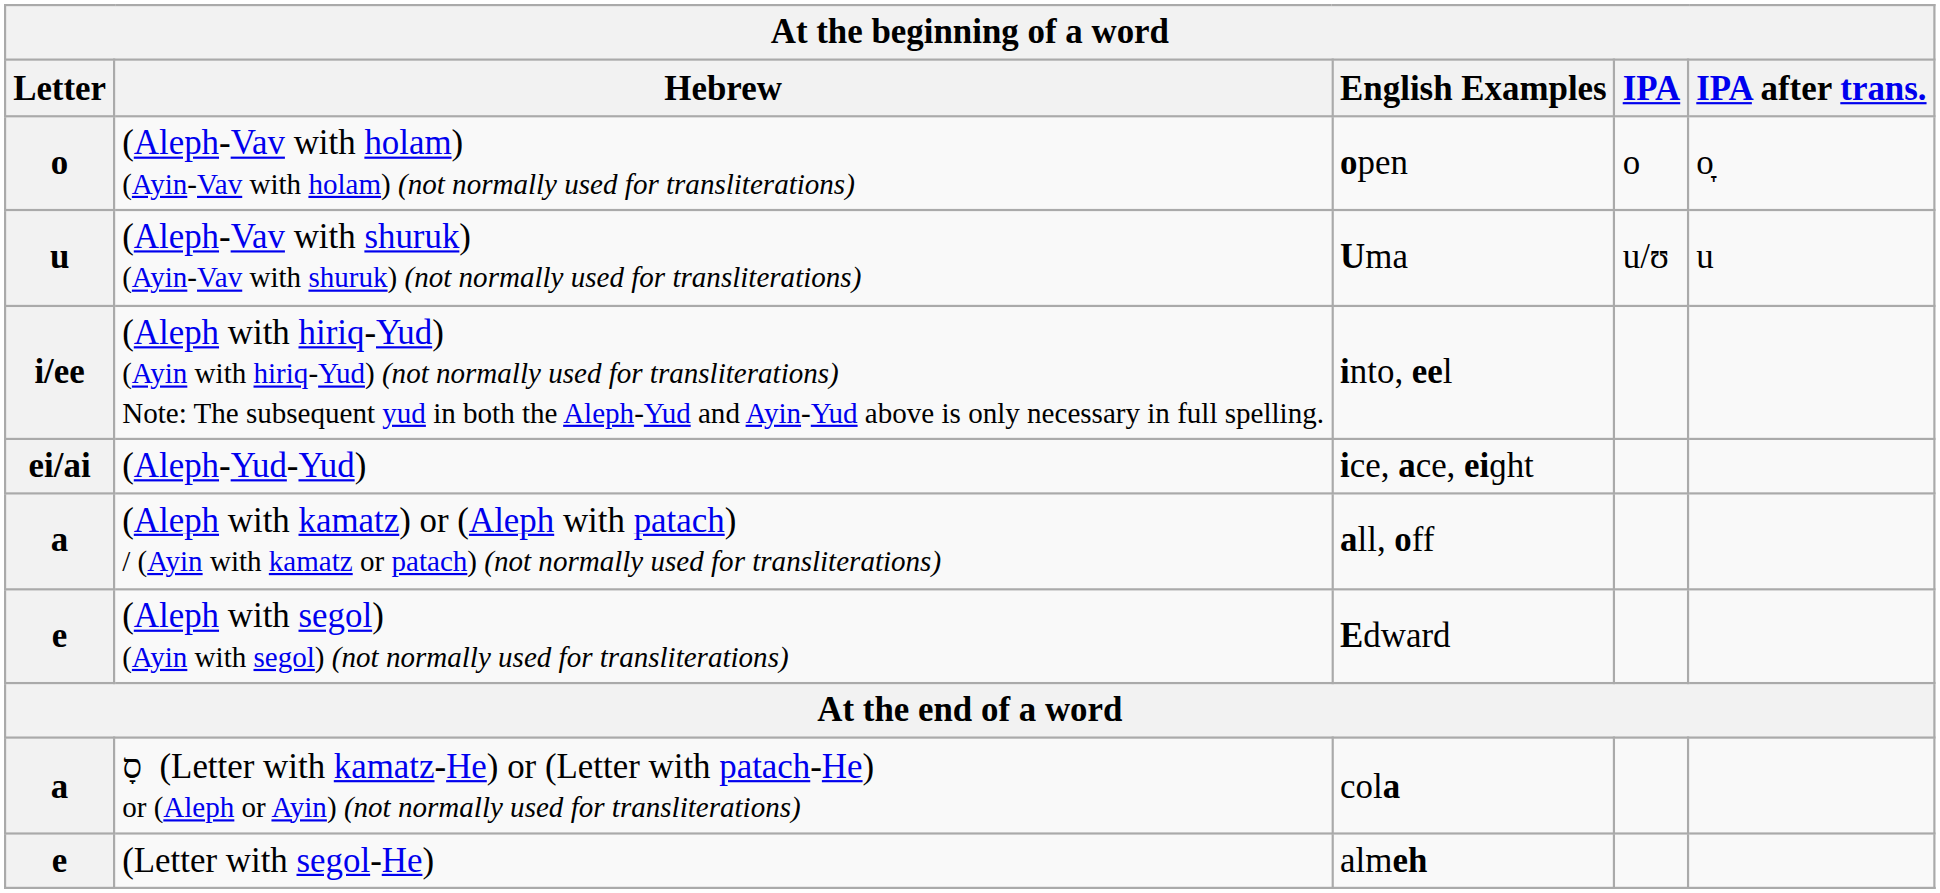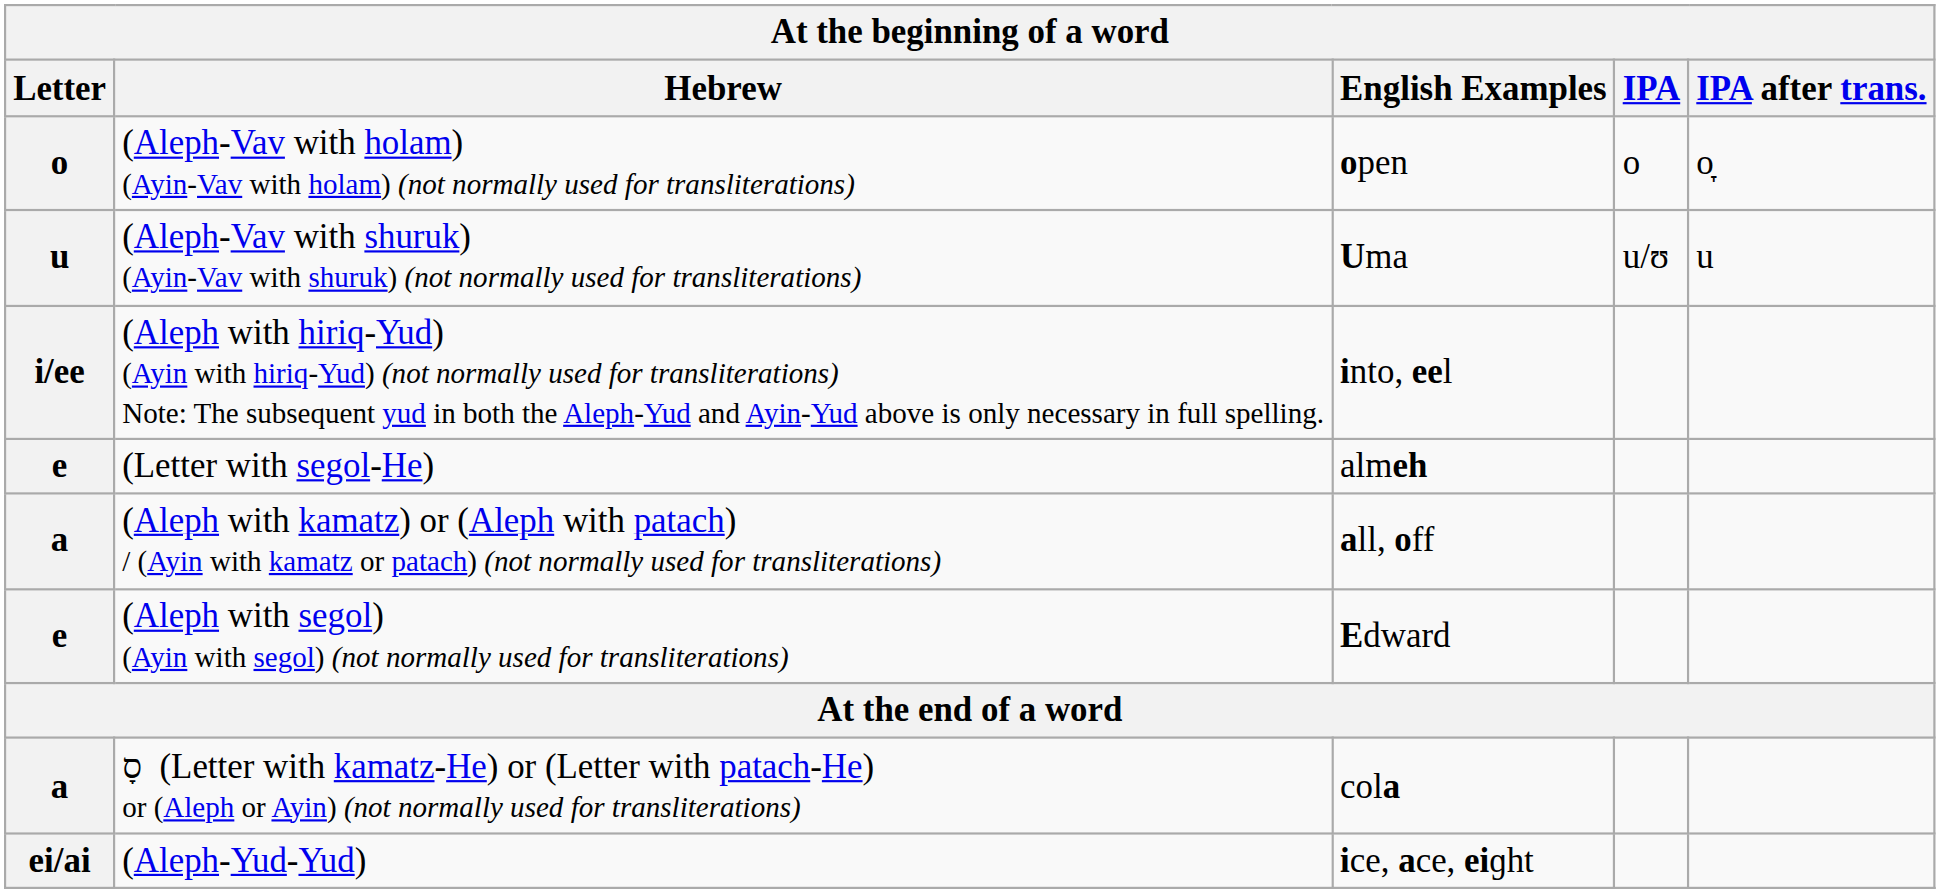rows swapped: (244, 465) <-> (278, 860)
